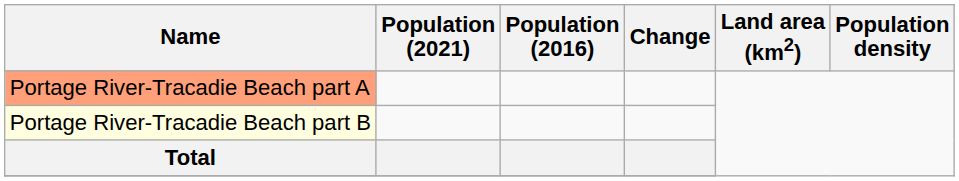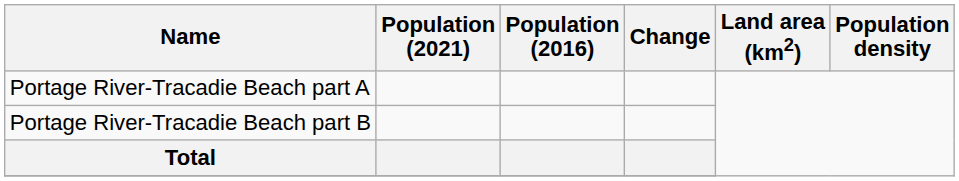(190, 87) lightsalmon background -> (190, 87) no background
(190, 122) lightyellow background -> (190, 122) no background
